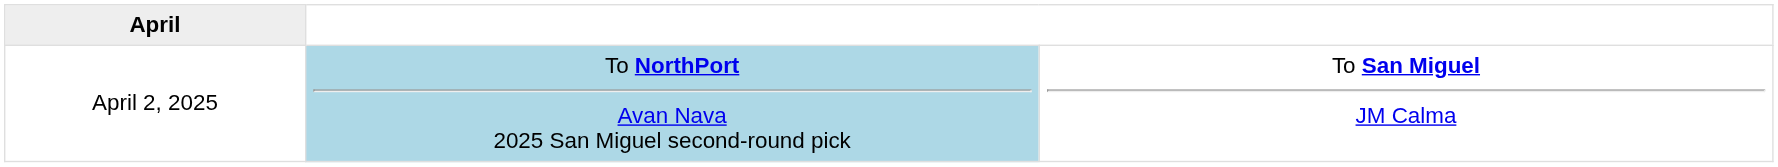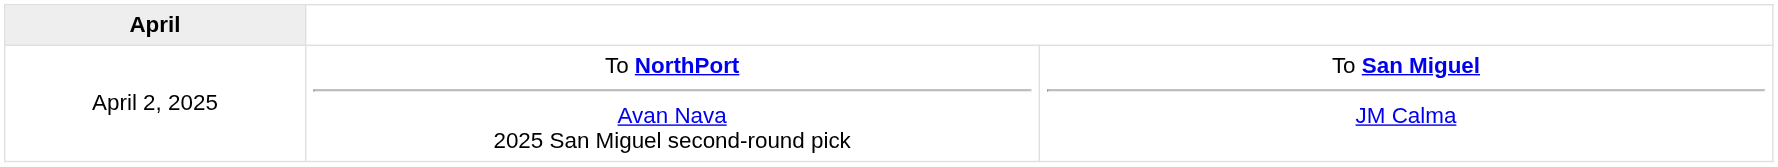(672, 103) lightblue background -> (672, 103) no background
